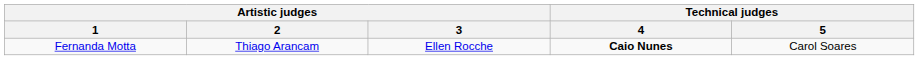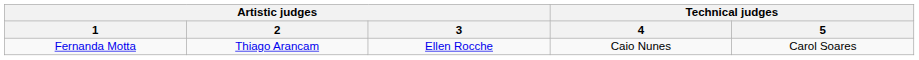(641, 46) bold -> (641, 46) normal
